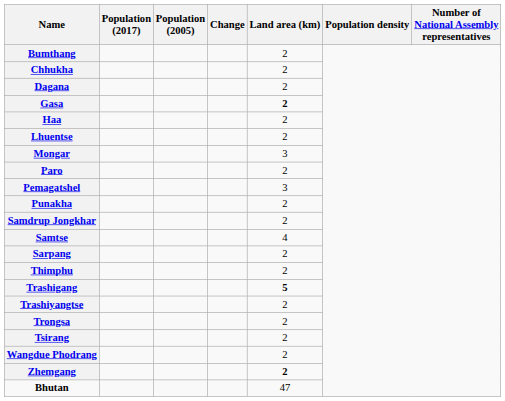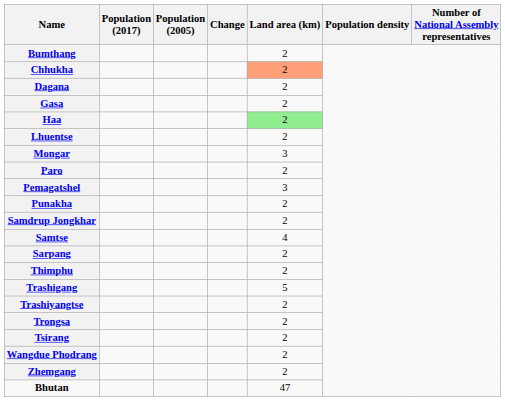(285, 70) no background -> (285, 70) lightsalmon background
(285, 103) bold -> (285, 103) normal
(285, 120) no background -> (285, 120) lightgreen background
(285, 287) bold -> (285, 287) normal
(285, 371) bold -> (285, 371) normal
